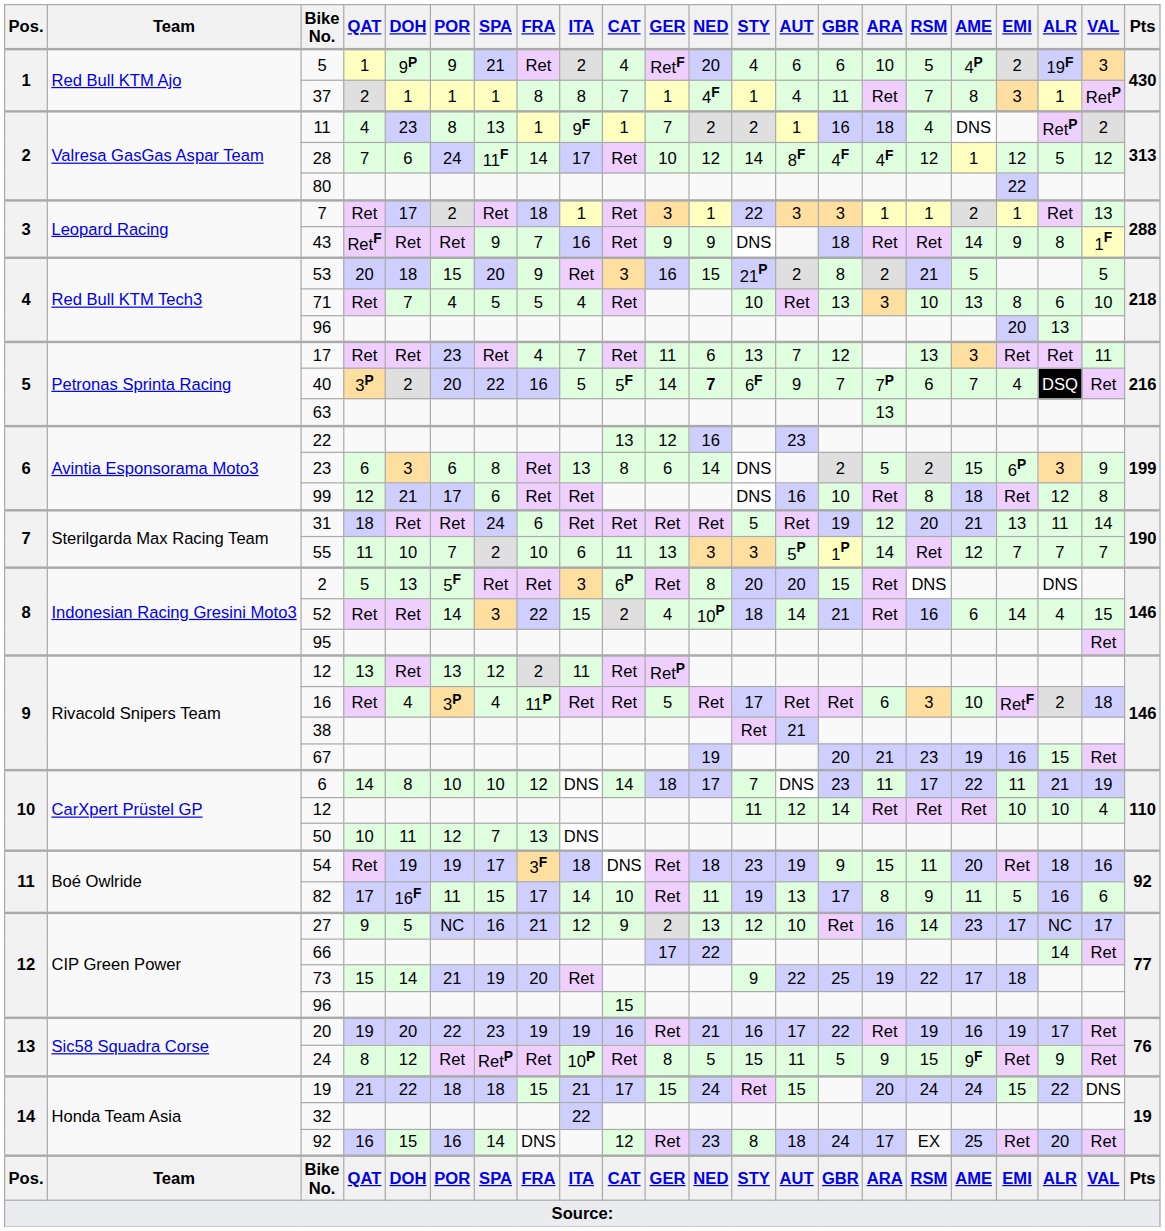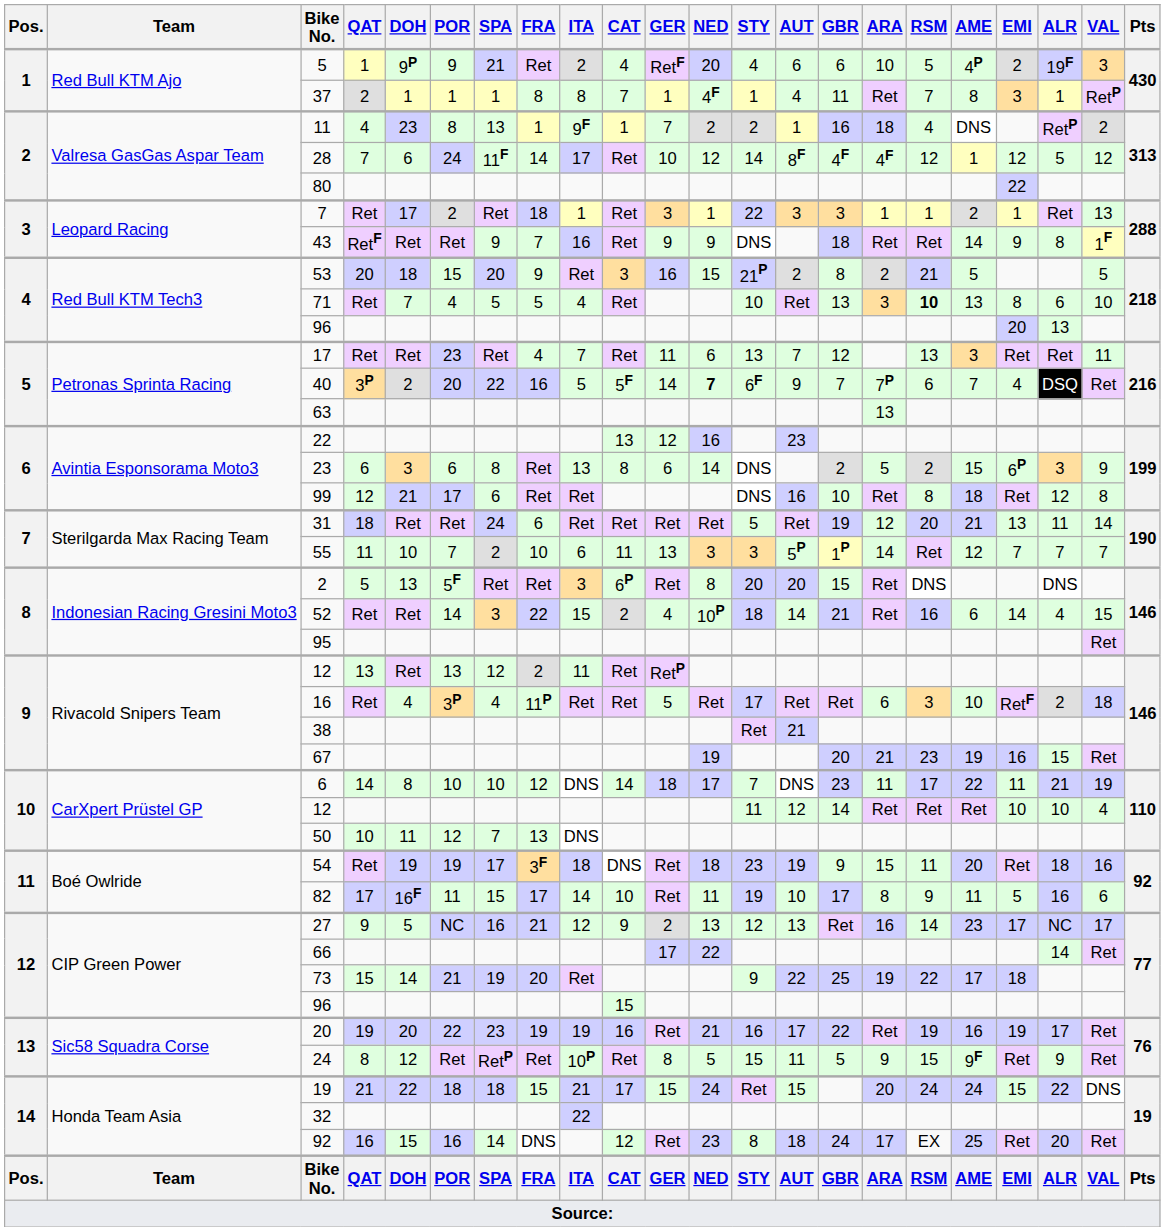(929, 302) normal -> (929, 302) bold
(797, 896) 13 -> (797, 896) 10
(797, 926) 10 -> (797, 926) 13
